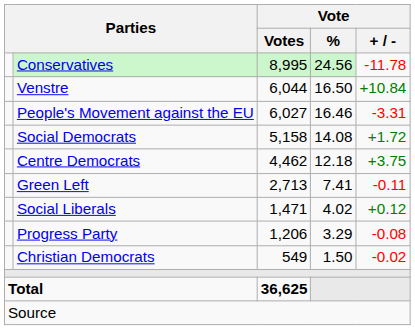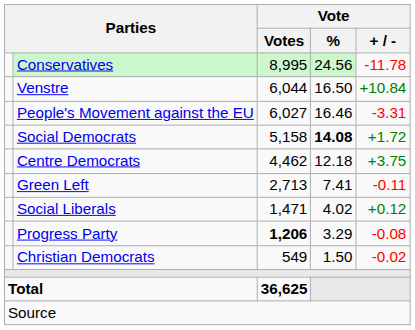(333, 137) normal -> (333, 137) bold
(288, 233) normal -> (288, 233) bold
